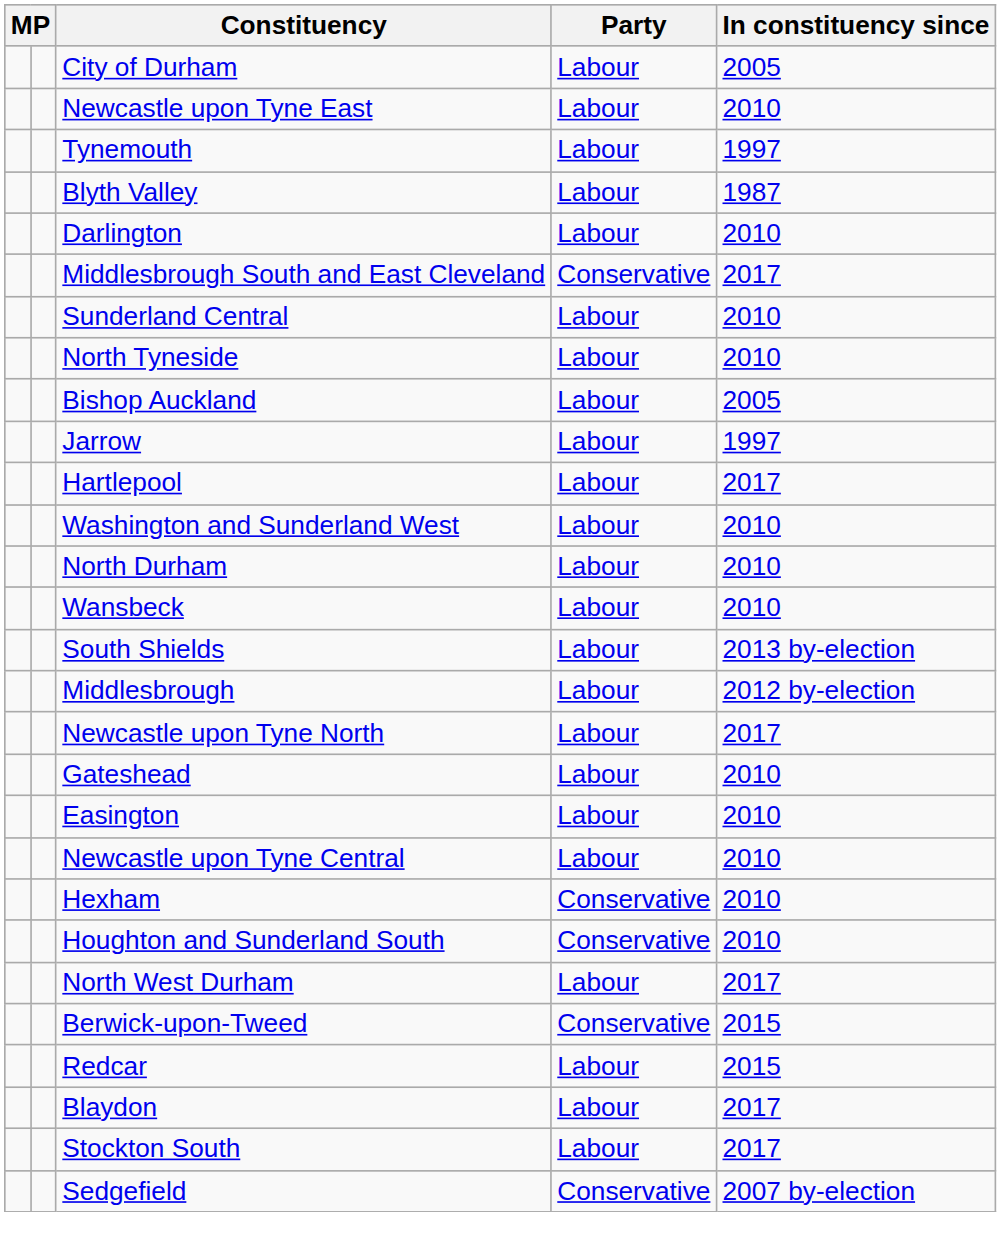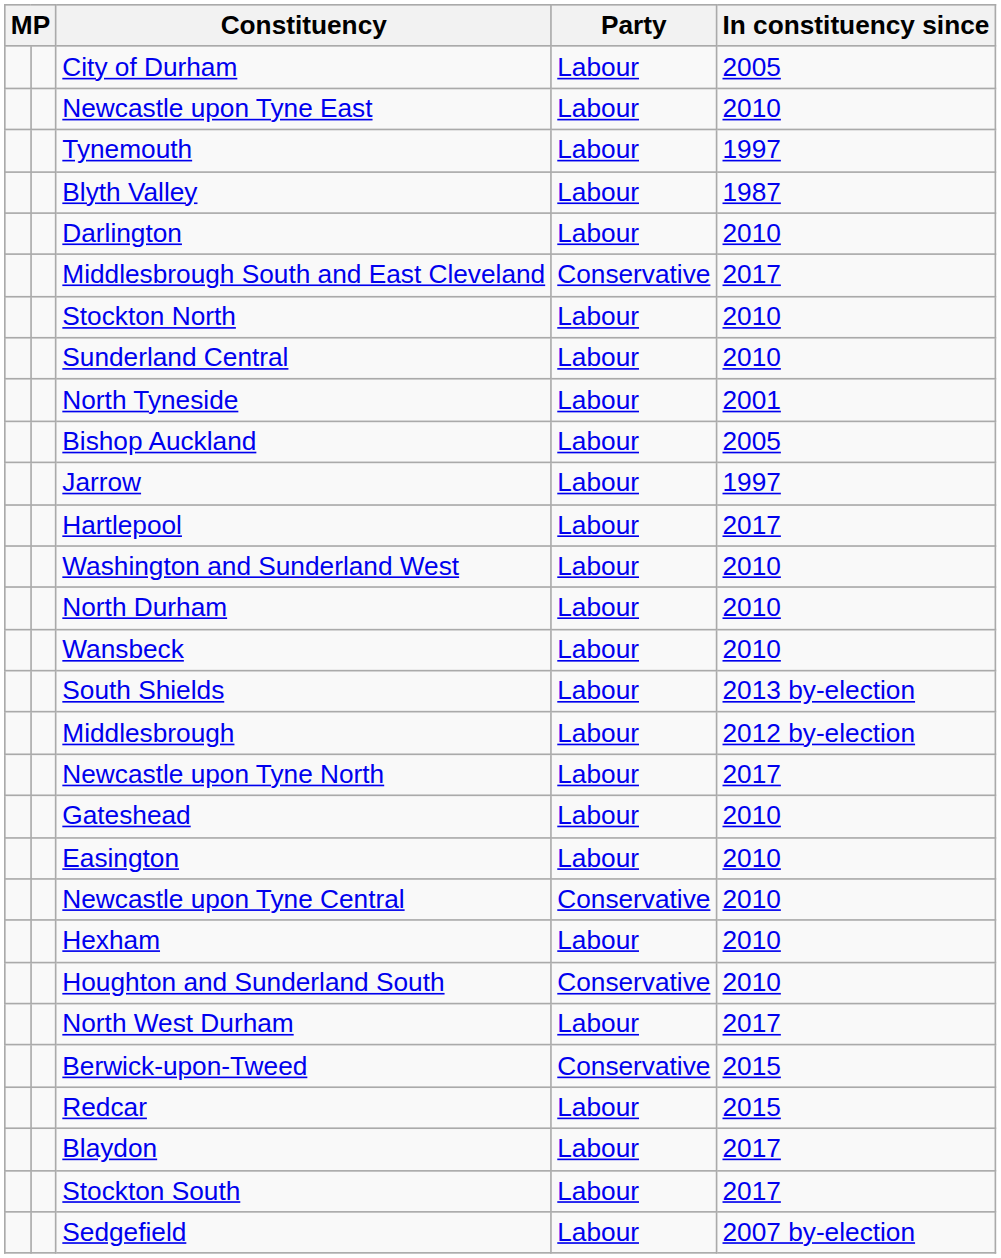+ row: (149, 316)
(752, 358) 2010 -> (752, 399) 2001
(598, 857) Labour -> (634, 899) Conservative
(634, 899) Conservative -> (598, 940) Labour
(634, 1190) Conservative -> (598, 1232) Labour
